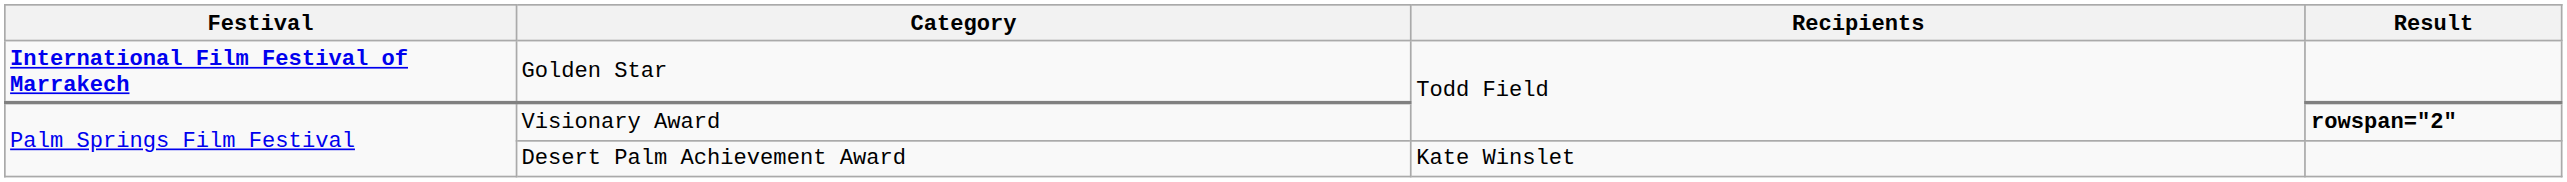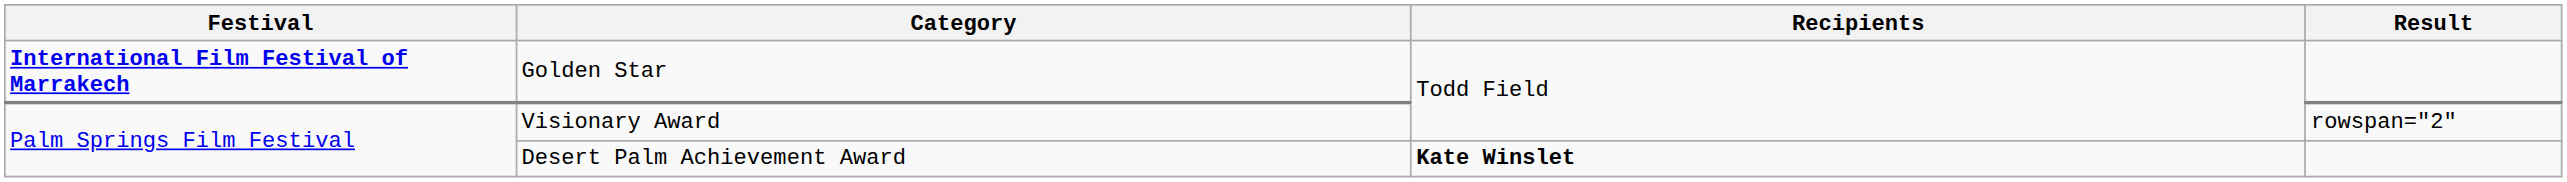(2384, 122) bold -> (2384, 122) normal
(1496, 158) normal -> (1496, 158) bold
